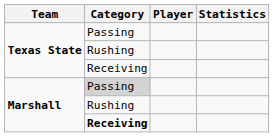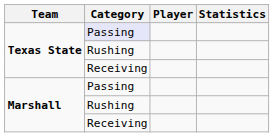(111, 32) no background -> (111, 32) lavender background
(111, 87) lightgrey background -> (111, 87) no background
(117, 123) bold -> (117, 123) normal
